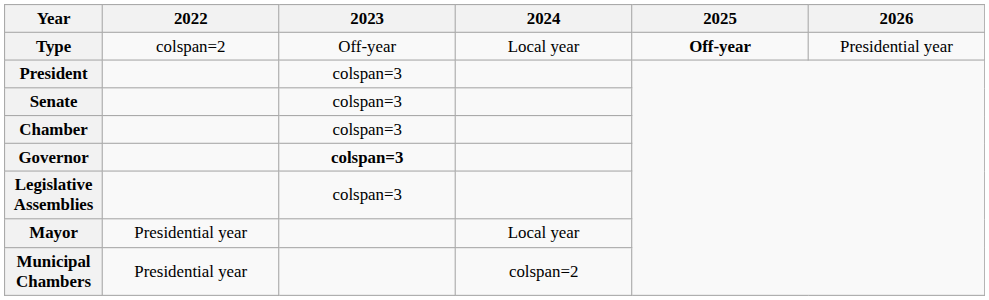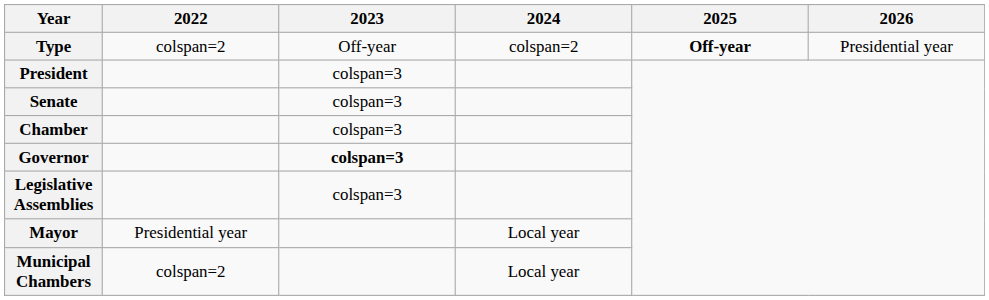(544, 46) Local year -> (544, 46) colspan=2
(191, 270) Presidential year -> (191, 270) colspan=2
(544, 270) colspan=2 -> (544, 270) Local year
